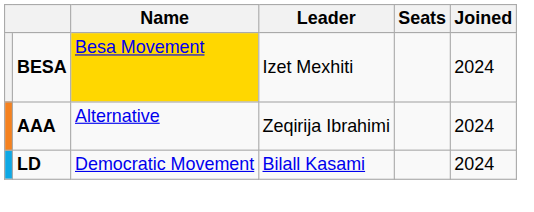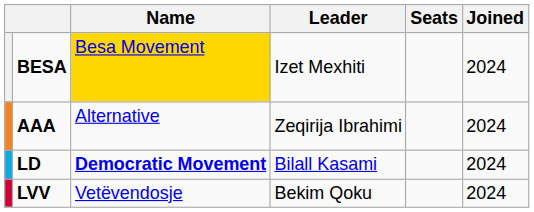(165, 164) normal -> (171, 164) bold
+ row: (34, 192)
